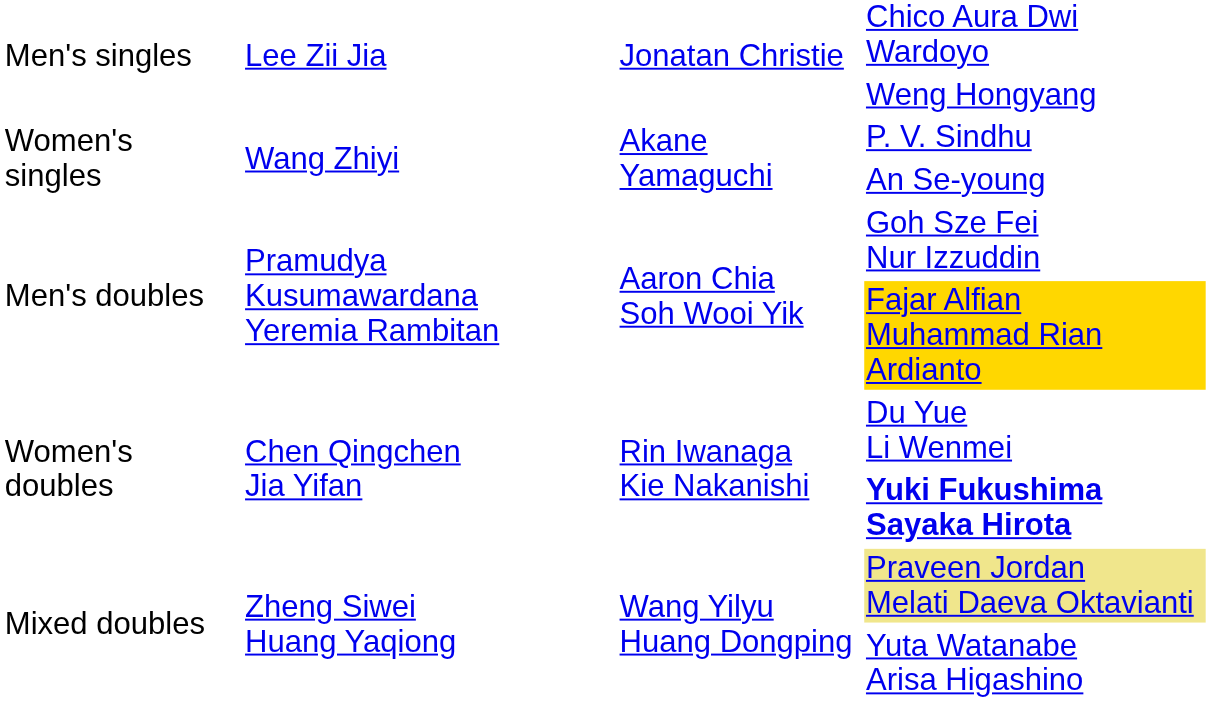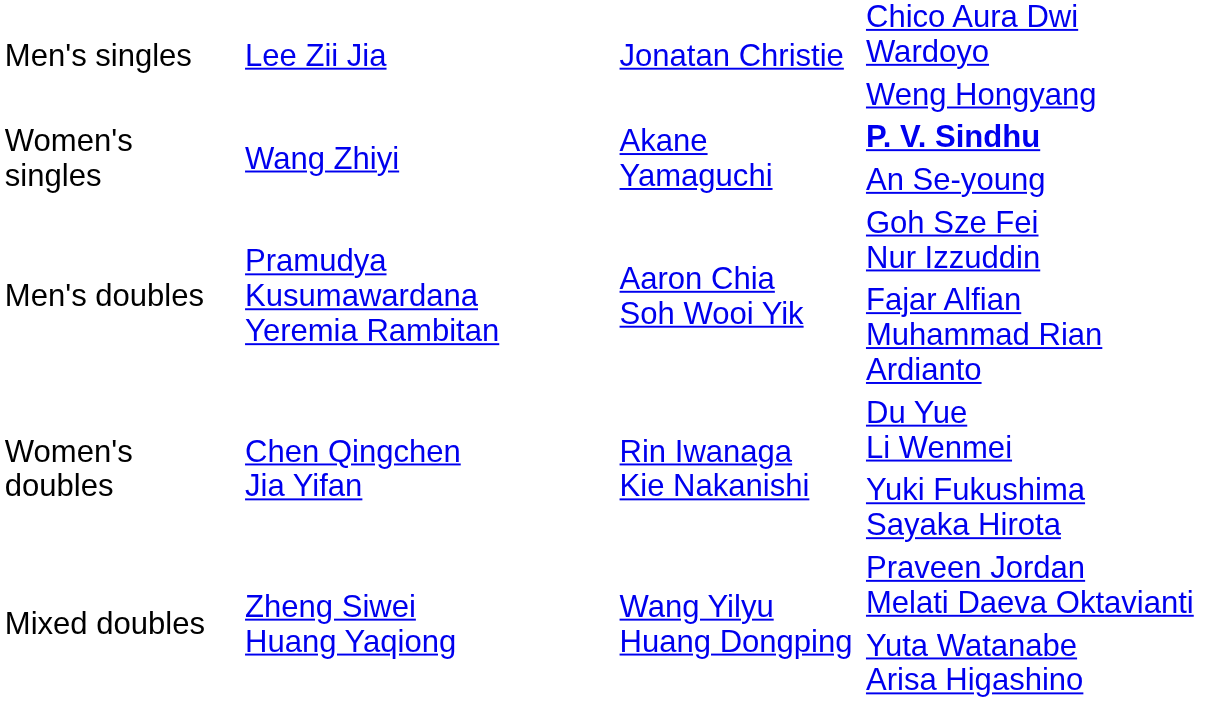(949, 137) normal -> (953, 137) bold
(984, 334) gold background -> (984, 334) no background
(984, 507) bold -> (976, 507) normal
(1030, 585) khaki background -> (1030, 585) no background
